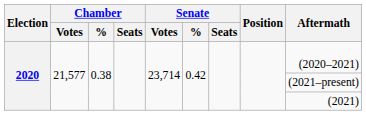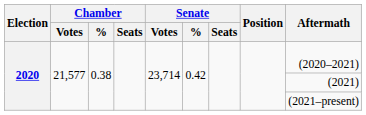(324, 82) (2021–present) -> (343, 82) (2021)
(343, 100) (2021) -> (324, 100) (2021–present)
